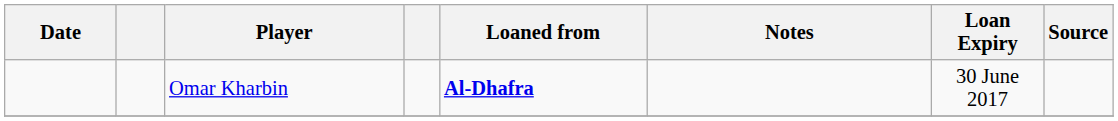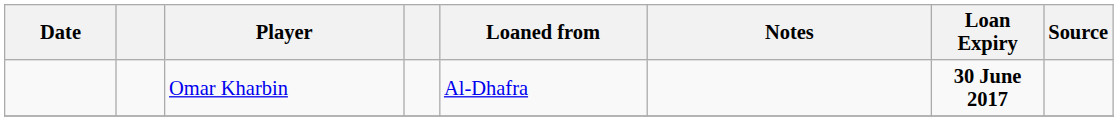(489, 87) bold -> (486, 87) normal
(988, 87) normal -> (988, 87) bold
